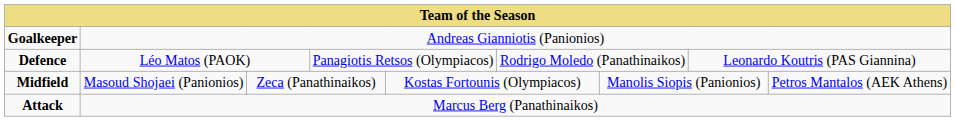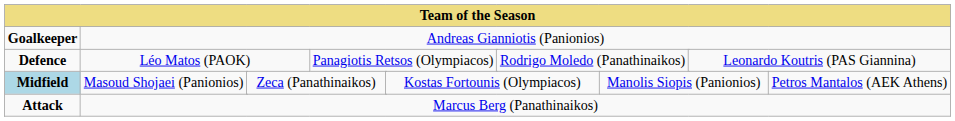(42, 82) no background -> (42, 82) lightblue background
